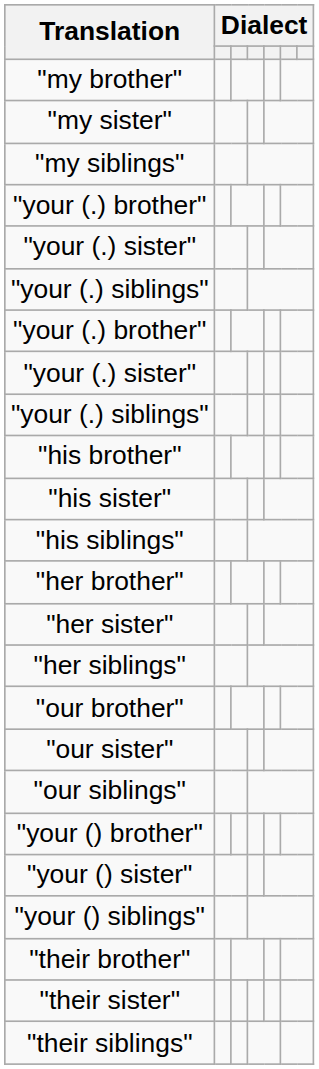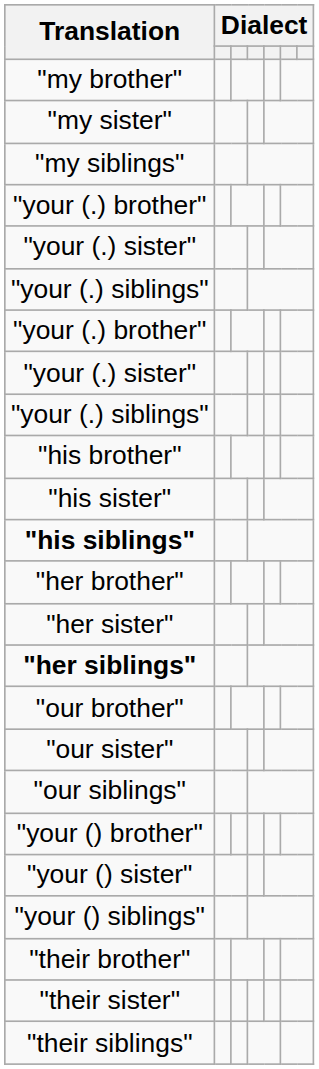(110, 540) normal -> (110, 540) bold
(110, 665) normal -> (110, 665) bold
